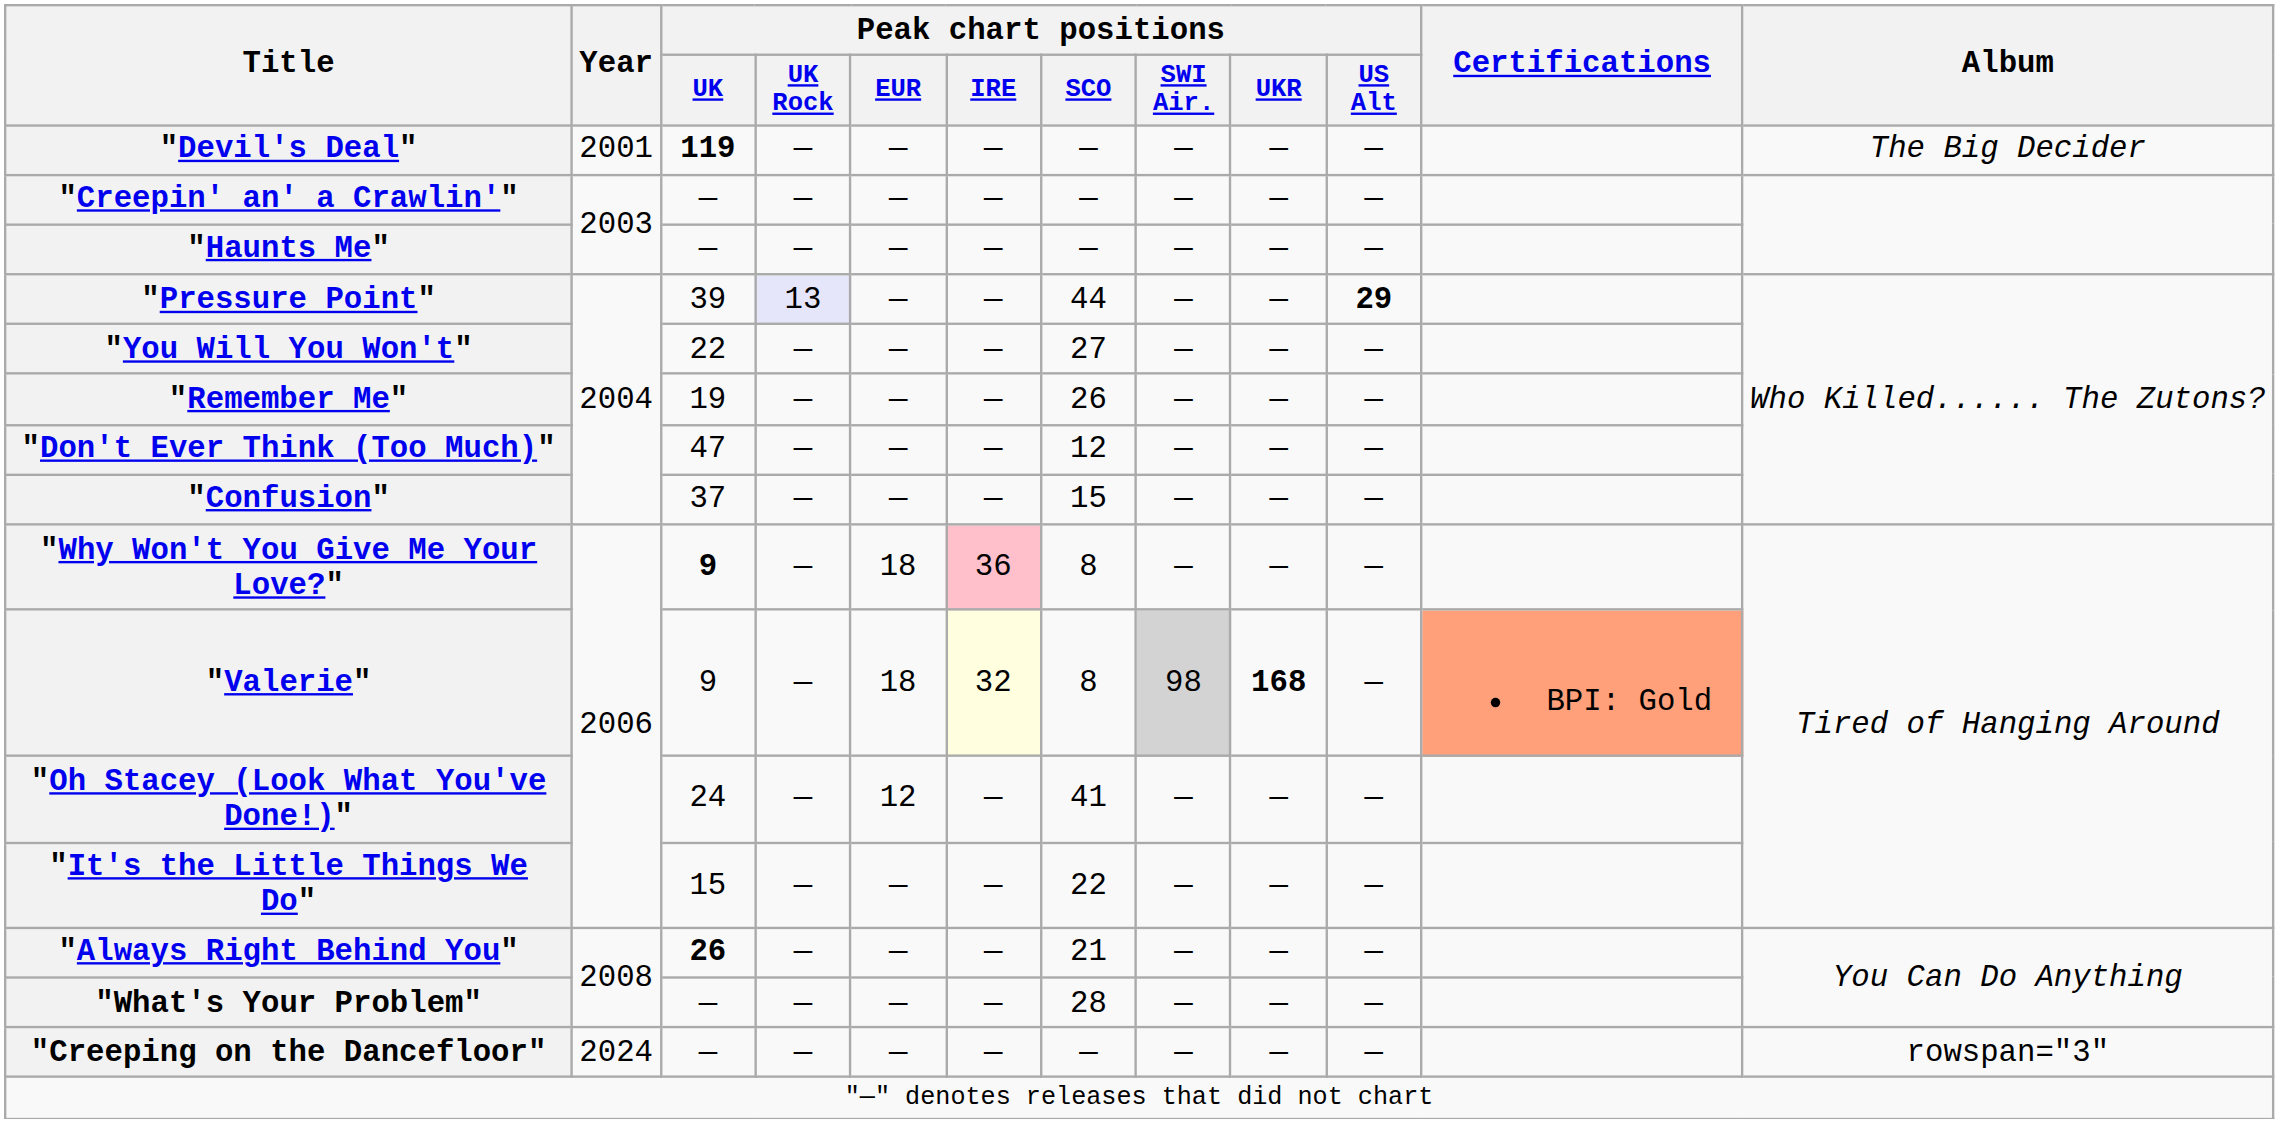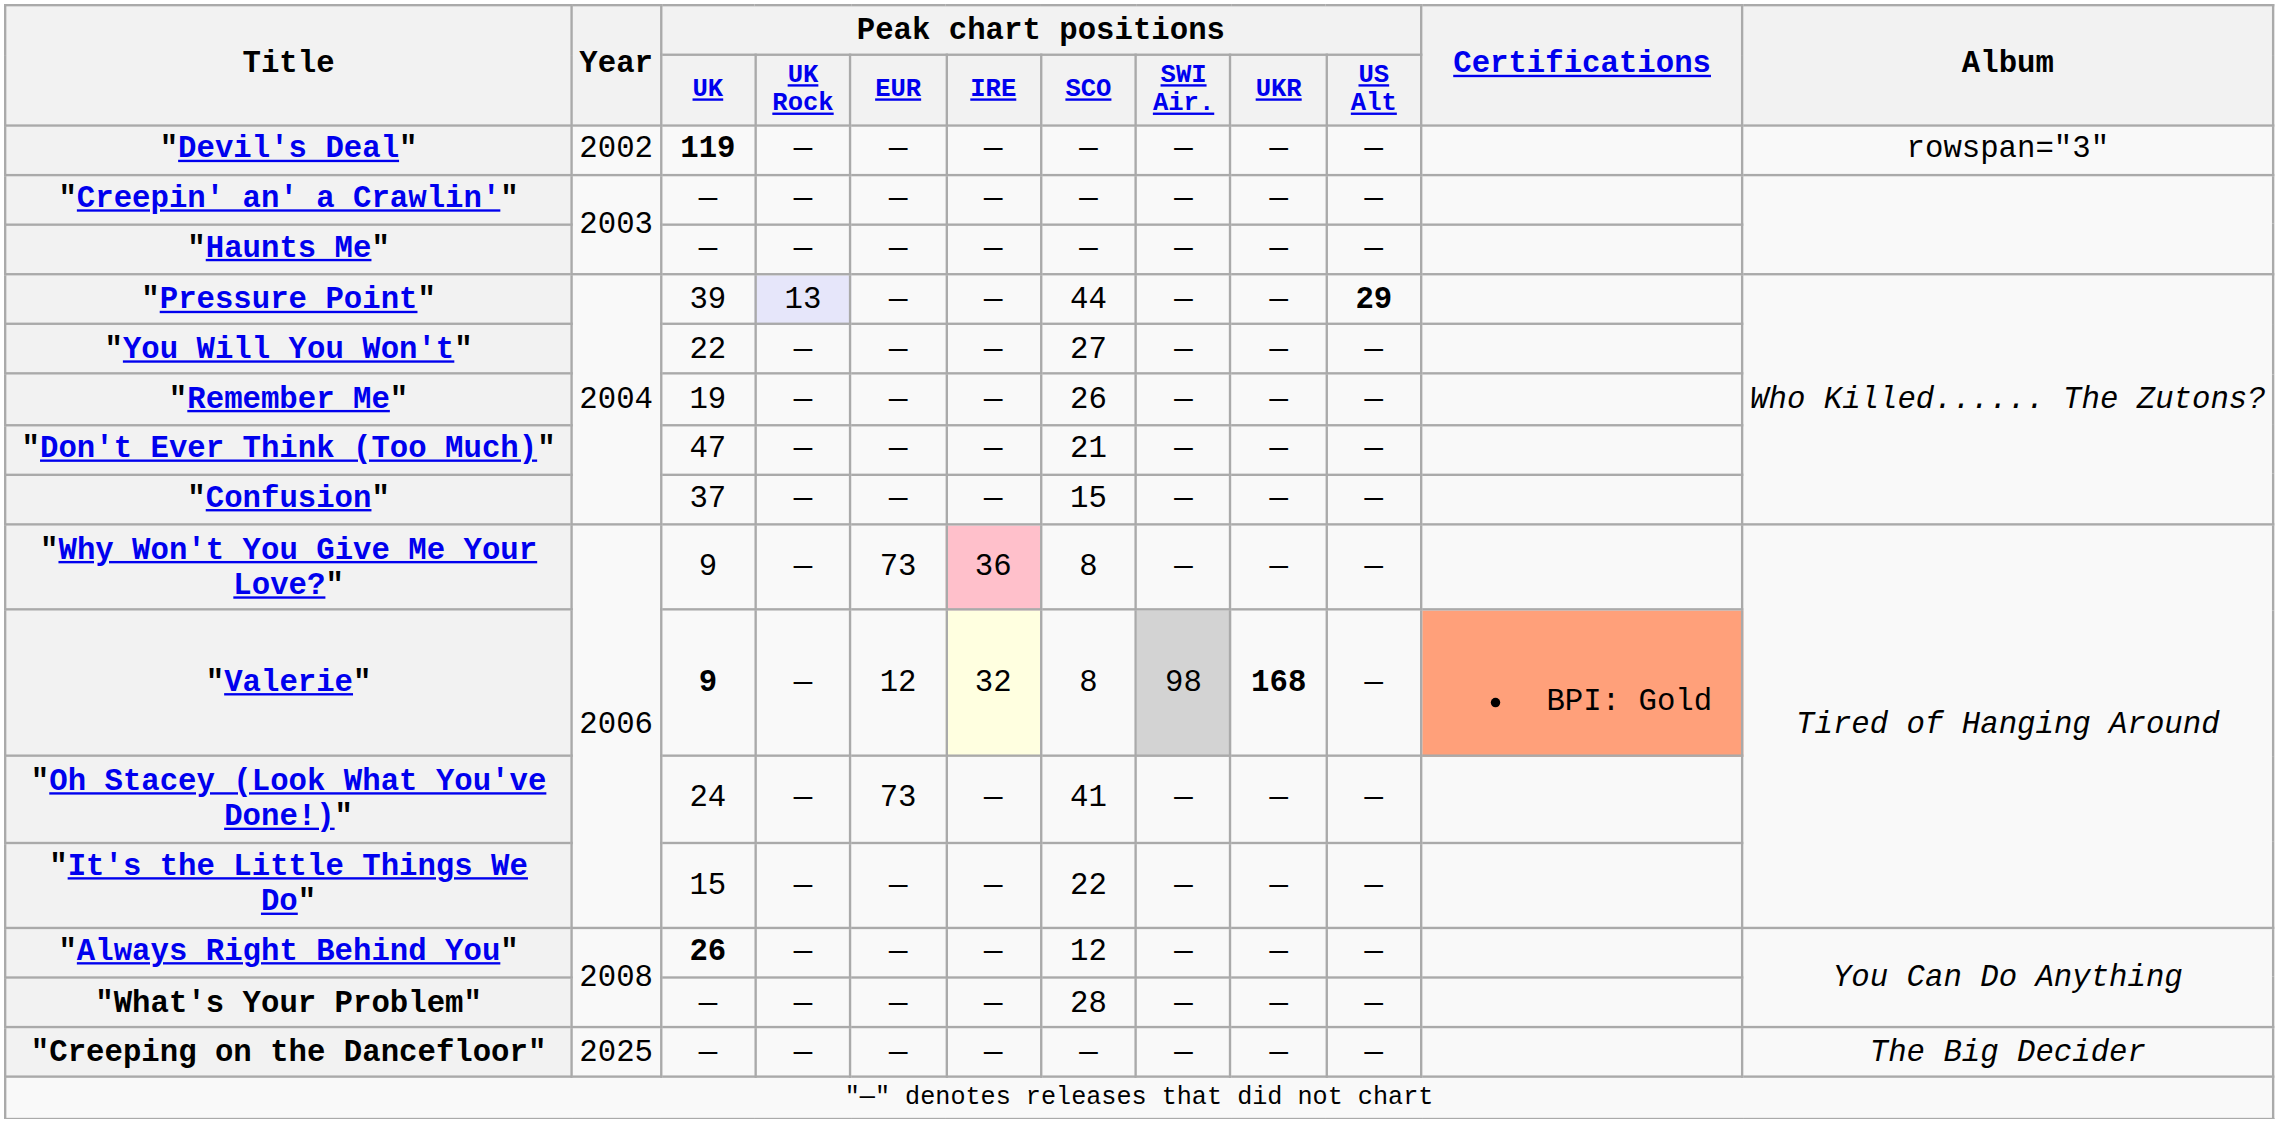(616, 149) 2001 -> (616, 149) 2002
(2008, 149) The Big Decider -> (2008, 149) rowspan="3"
(1088, 449) 12 -> (1088, 449) 21
(708, 567) bold -> (708, 567) normal
(898, 567) 18 -> (898, 567) 73
(708, 683) normal -> (708, 683) bold
(898, 683) 18 -> (898, 683) 12
(898, 799) 12 -> (898, 799) 73
(1088, 952) 21 -> (1088, 952) 12
(616, 1052) 2024 -> (616, 1052) 2025
(2008, 1052) rowspan="3" -> (2008, 1052) The Big Decider
